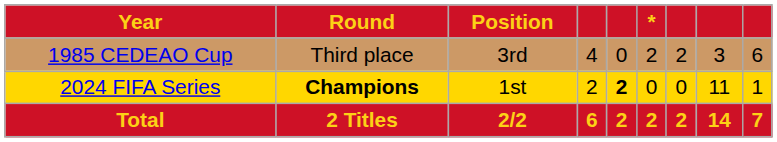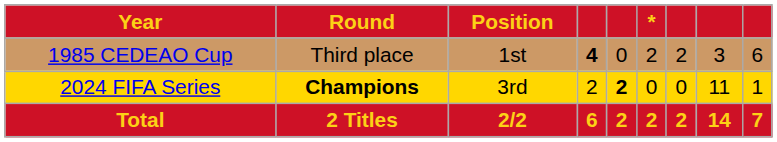(512, 55) 3rd -> (512, 55) 1st
(592, 55) normal -> (592, 55) bold
(512, 88) 1st -> (512, 88) 3rd
